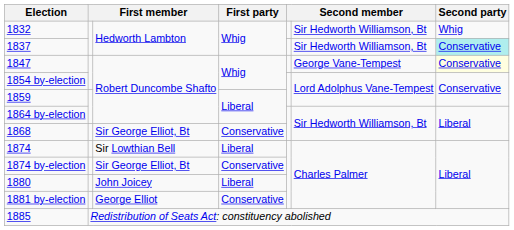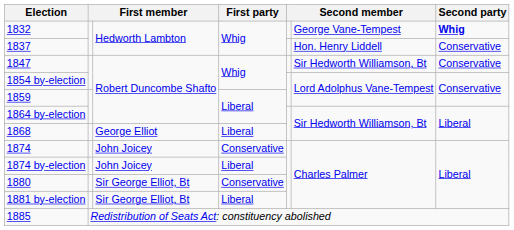(360, 30) Sir Hedworth Williamson, Bt -> (347, 30) George Vane-Tempest
(451, 30) normal -> (452, 30) bold
(360, 47) Sir Hedworth Williamson, Bt -> (338, 47) Hon. Henry Liddell
(470, 47) paleturquoise background -> (470, 47) no background
(347, 64) George Vane-Tempest -> (360, 64) Sir Hedworth Williamson, Bt
(470, 64) lightyellow background -> (470, 64) no background
(142, 132) Sir George Elliot, Bt -> (126, 132) George Elliot
(253, 132) Conservative -> (237, 132) Liberal
(135, 149) Sir Lowthian Bell -> (124, 149) John Joicey
(237, 149) Liberal -> (253, 149) Conservative
(142, 166) Sir George Elliot, Bt -> (124, 166) John Joicey
(253, 166) Conservative -> (237, 166) Liberal
(124, 183) John Joicey -> (142, 183) Sir George Elliot, Bt
(237, 183) Liberal -> (253, 183) Conservative
(126, 200) George Elliot -> (142, 200) Sir George Elliot, Bt
(253, 200) Conservative -> (237, 200) Liberal
